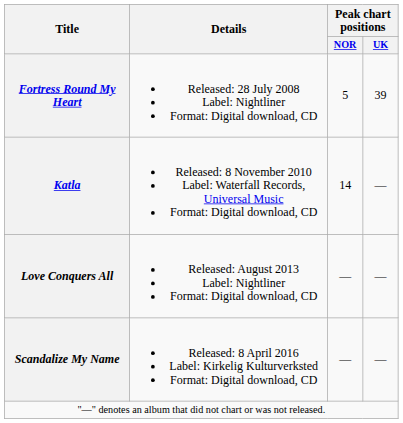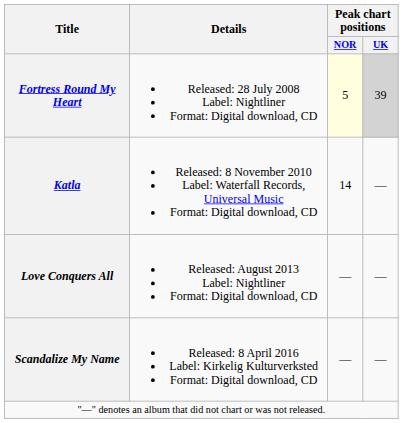(345, 95) no background -> (345, 95) lightyellow background
(381, 95) no background -> (381, 95) lightgrey background
